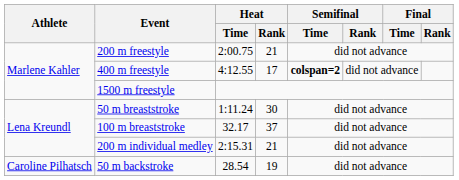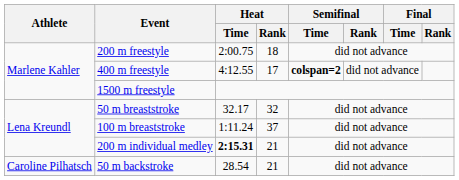(272, 52) 21 -> (272, 52) 18
(236, 109) 1:11.24 -> (236, 109) 32.17
(272, 109) 30 -> (272, 109) 32
(236, 128) 32.17 -> (236, 128) 1:11.24
(236, 147) normal -> (236, 147) bold
(272, 166) 19 -> (272, 166) 21
